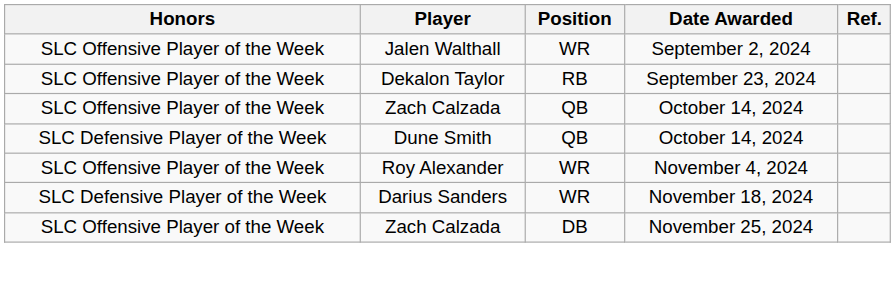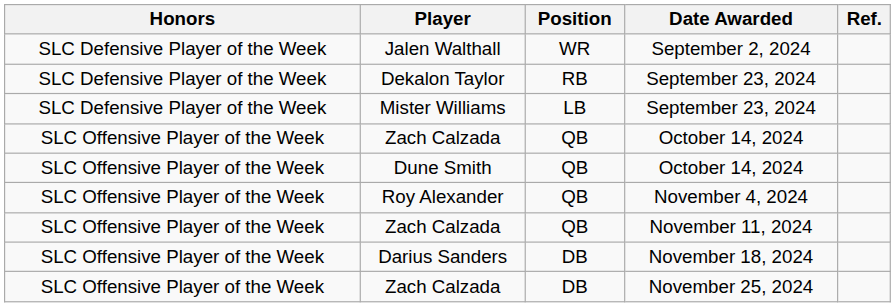(182, 49) SLC Offensive Player of the Week -> (182, 49) SLC Defensive Player of the Week
(182, 78) SLC Offensive Player of the Week -> (182, 78) SLC Defensive Player of the Week
+ row: (443, 108)
(182, 138) SLC Defensive Player of the Week -> (182, 167) SLC Offensive Player of the Week
(575, 167) WR -> (575, 197) QB
+ row: (443, 227)
(182, 197) SLC Defensive Player of the Week -> (182, 256) SLC Offensive Player of the Week
(575, 197) WR -> (575, 256) DB
